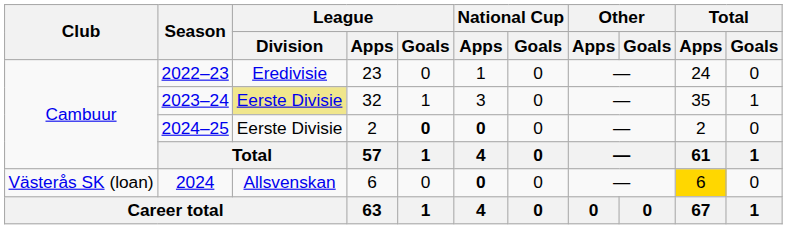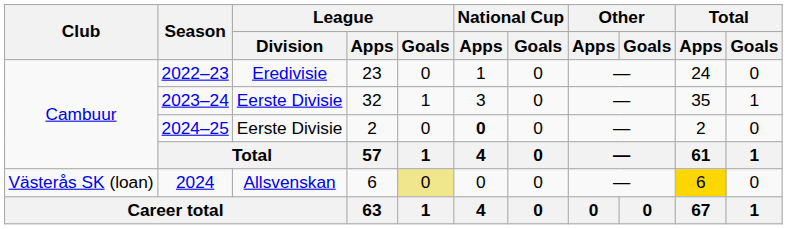(290, 100) khaki background -> (290, 100) no background
(426, 127) bold -> (426, 127) normal
(426, 182) no background -> (426, 182) khaki background
(481, 182) bold -> (481, 182) normal
